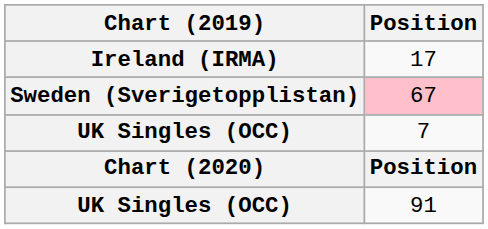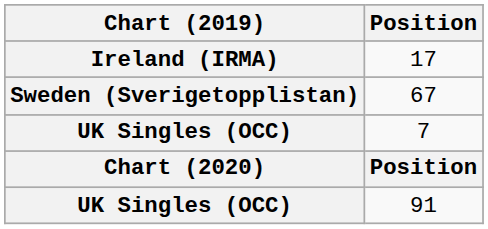(423, 96) pink background -> (423, 96) no background
